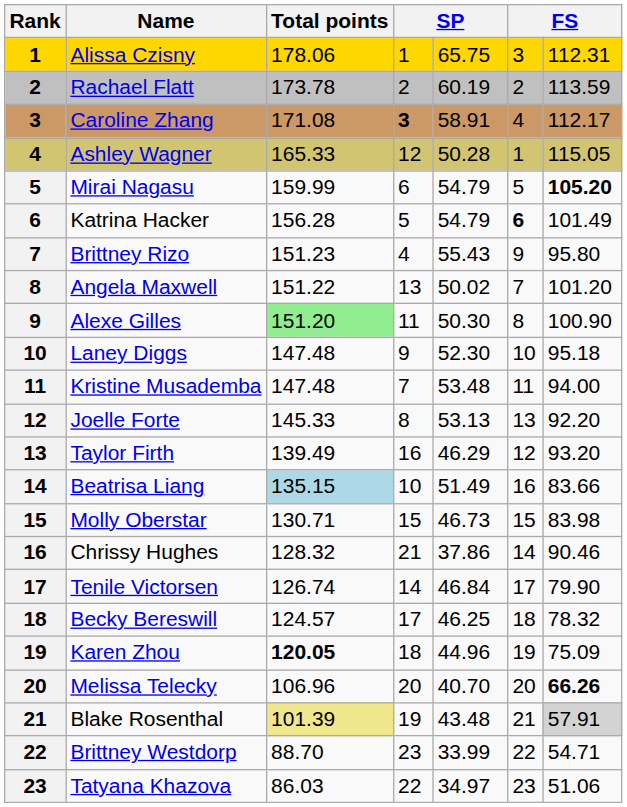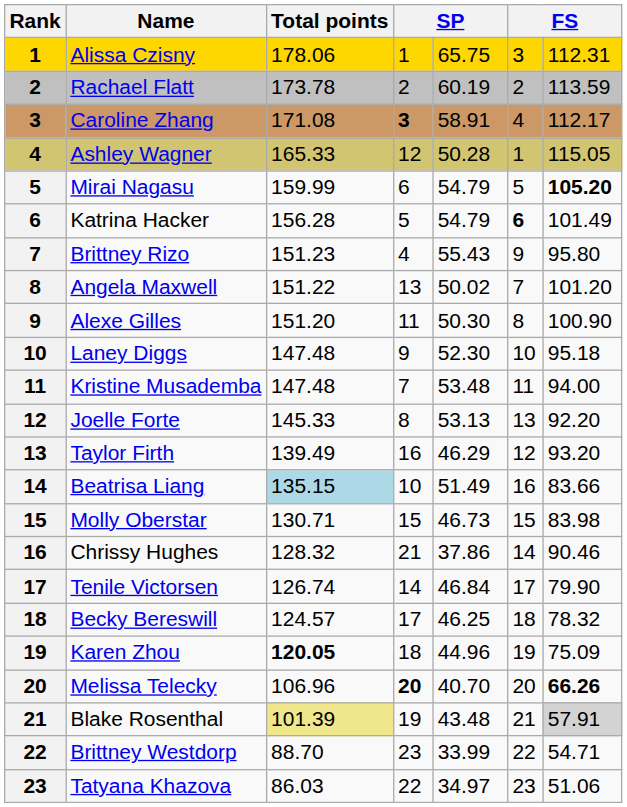(303, 320) lightgreen background -> (303, 320) no background
(410, 685) normal -> (410, 685) bold
